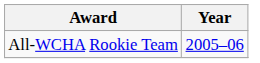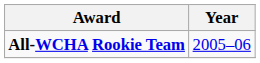(93, 44) normal -> (97, 44) bold
